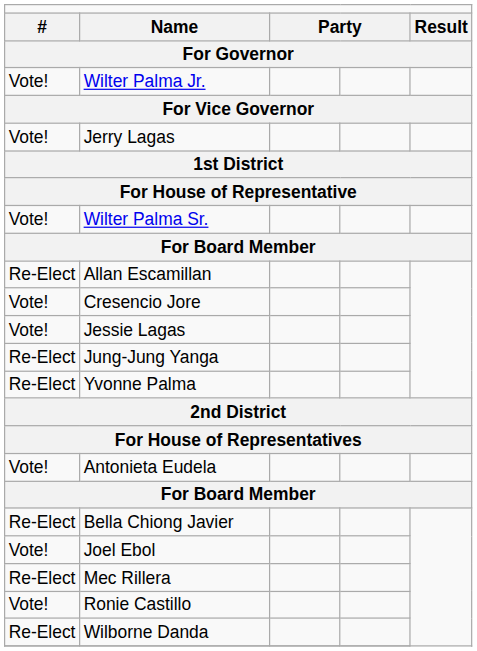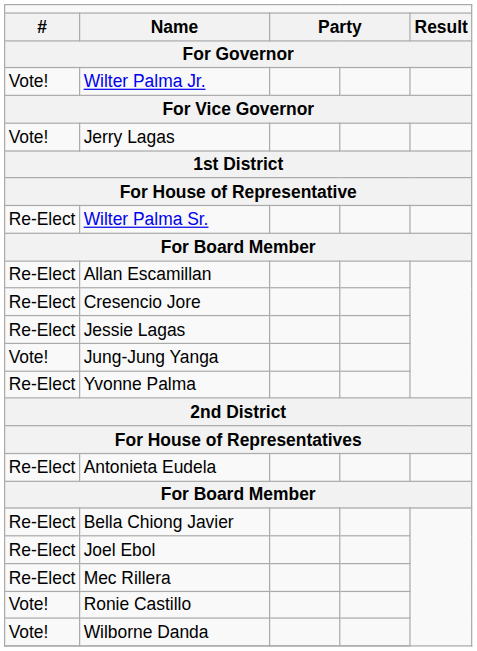(29, 220) Vote! -> (42, 220) Re-Elect
(29, 302) Vote! -> (42, 302) Re-Elect
(29, 330) Vote! -> (42, 330) Re-Elect
(42, 357) Re-Elect -> (29, 357) Vote!
(29, 467) Vote! -> (42, 467) Re-Elect
(29, 550) Vote! -> (42, 550) Re-Elect
(42, 633) Re-Elect -> (29, 633) Vote!
